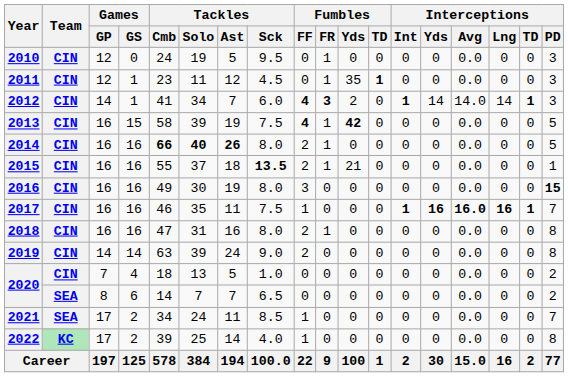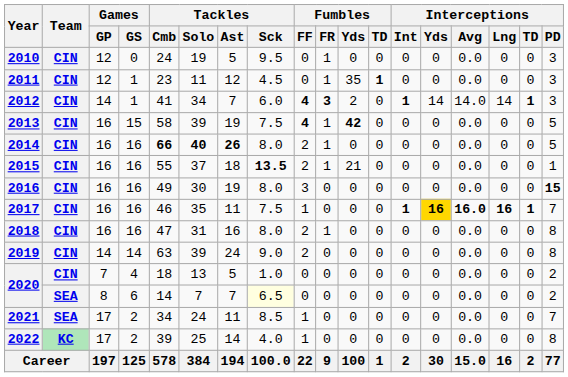(436, 210) no background -> (436, 210) gold background
(271, 296) no background -> (271, 296) lightyellow background
